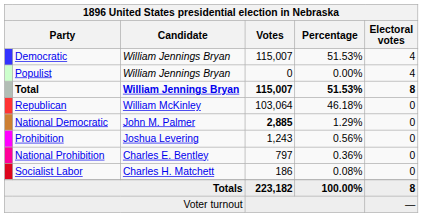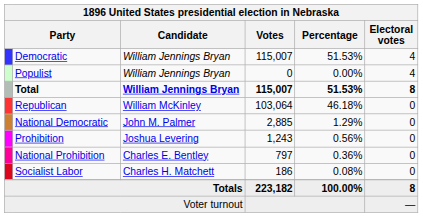(280, 122) bold -> (280, 122) normal
